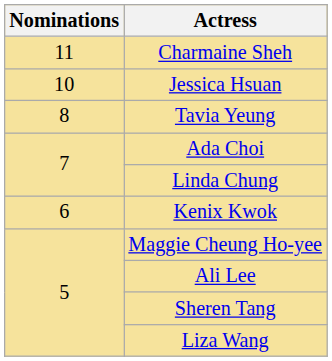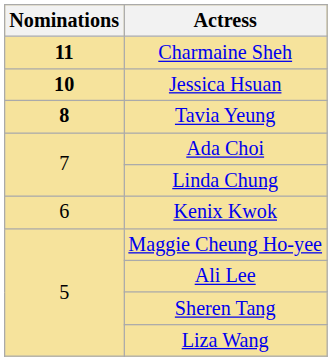(64, 52) normal -> (64, 52) bold
(64, 84) normal -> (64, 84) bold
(64, 116) normal -> (64, 116) bold
